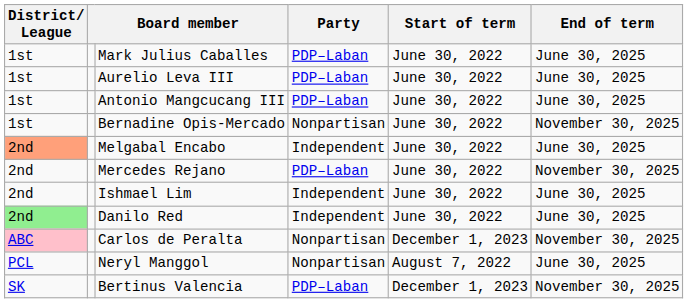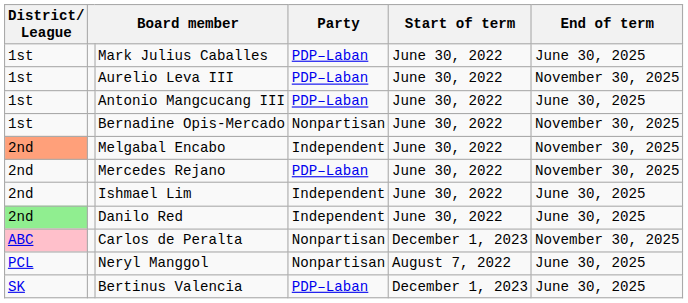(590, 79) June 30, 2025 -> (607, 79) November 30, 2025
(590, 148) June 30, 2025 -> (607, 148) November 30, 2025
(607, 286) November 30, 2025 -> (590, 286) June 30, 2025
